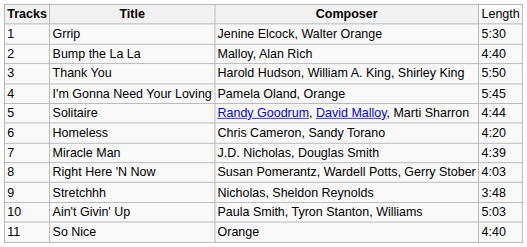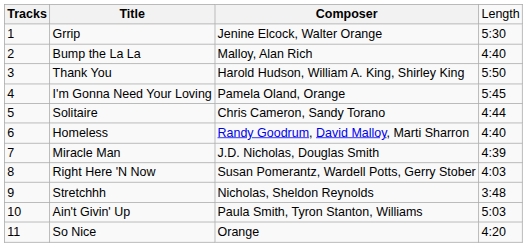(343, 113) Randy Goodrum, David Malloy, Marti Sharron -> (301, 113) Chris Cameron, Sandy Torano
(301, 133) Chris Cameron, Sandy Torano -> (343, 133) Randy Goodrum, David Malloy, Marti Sharron
(494, 133) 4:20 -> (494, 133) 4:40
(494, 232) 4:40 -> (494, 232) 4:20
